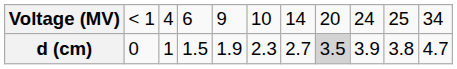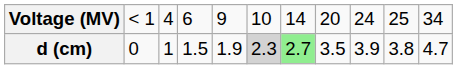(264, 48) no background -> (264, 48) lightgrey background
(298, 48) no background -> (298, 48) lightgreen background
(333, 48) lightgrey background -> (333, 48) no background
